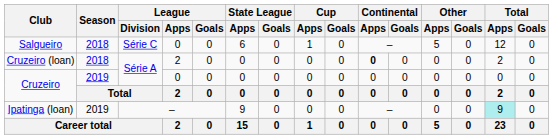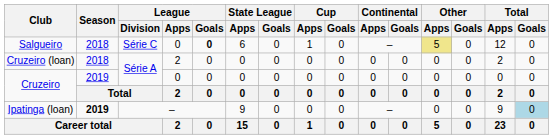(209, 45) normal -> (209, 45) bold
(437, 45) no background -> (437, 45) khaki background
(373, 61) bold -> (373, 61) normal
(97, 110) normal -> (97, 110) bold
(500, 110) paleturquoise background -> (500, 110) no background
(532, 110) no background -> (532, 110) lightblue background
